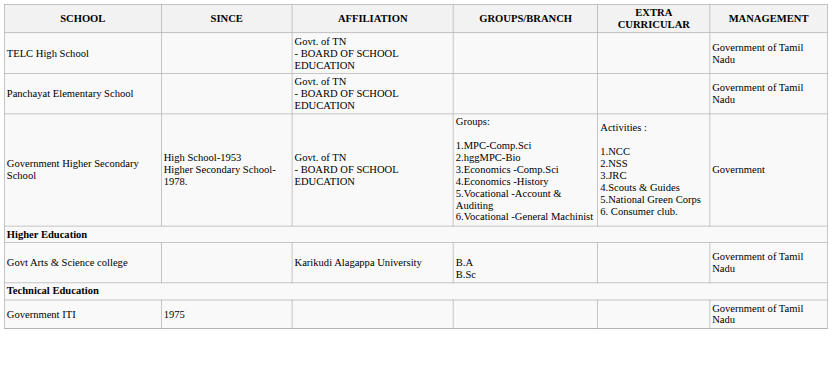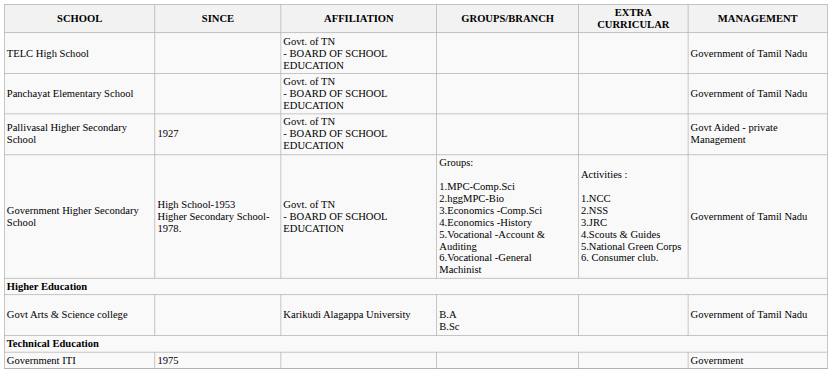+ row: (67, 134)
(739, 170) Government -> (749, 216) Government of Tamil Nadu
(758, 314) Government of Tamil Nadu -> (717, 360) Government
